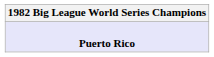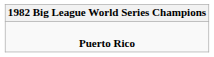(107, 43) lavender background -> (107, 43) no background
